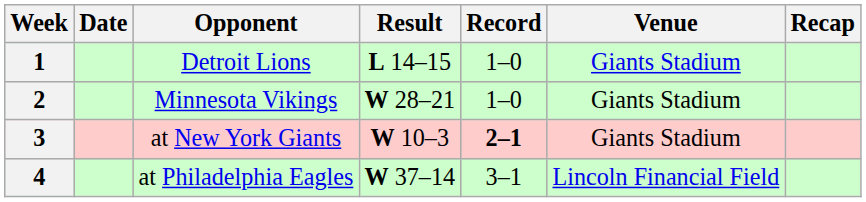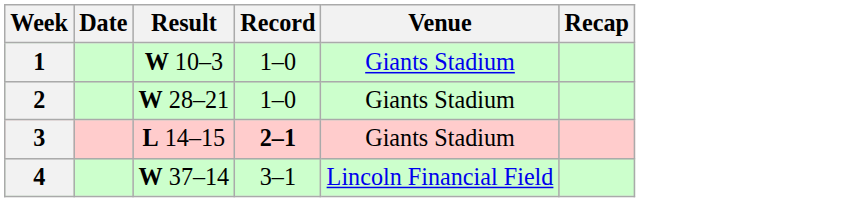- column: (246, 23)
(410, 61) L 14–15 -> (184, 61) W 10–3
(410, 138) W 10–3 -> (184, 138) L 14–15
